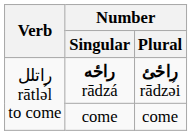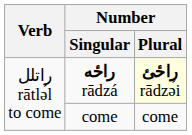(160, 80) no background -> (160, 80) lightyellow background
